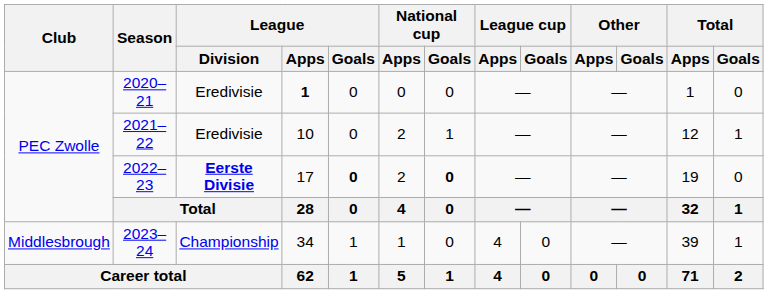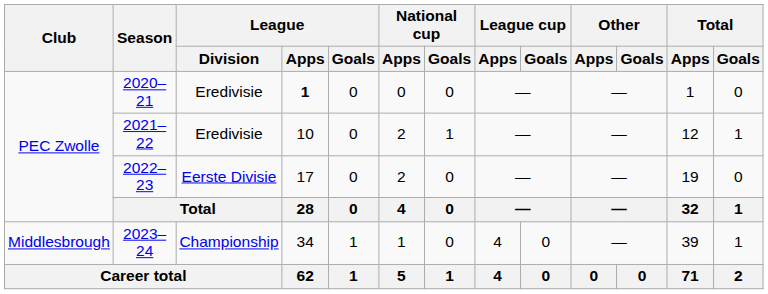(229, 176) bold -> (229, 176) normal
(353, 176) bold -> (353, 176) normal
(450, 176) bold -> (450, 176) normal
